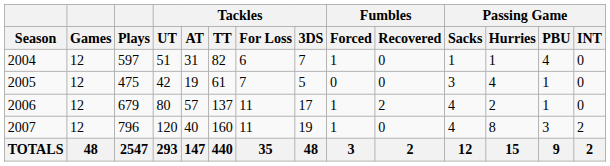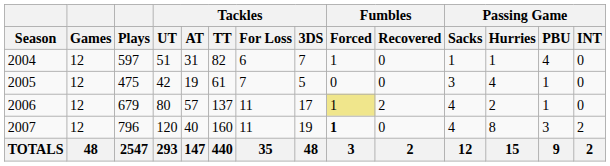(333, 104) no background -> (333, 104) khaki background
(333, 127) normal -> (333, 127) bold
